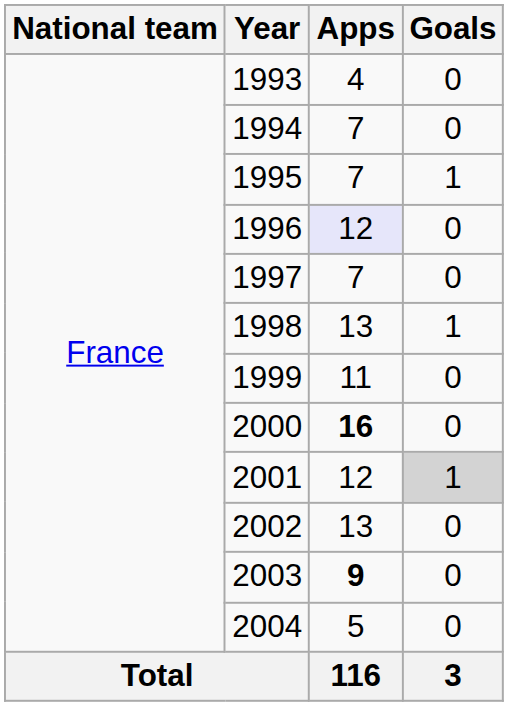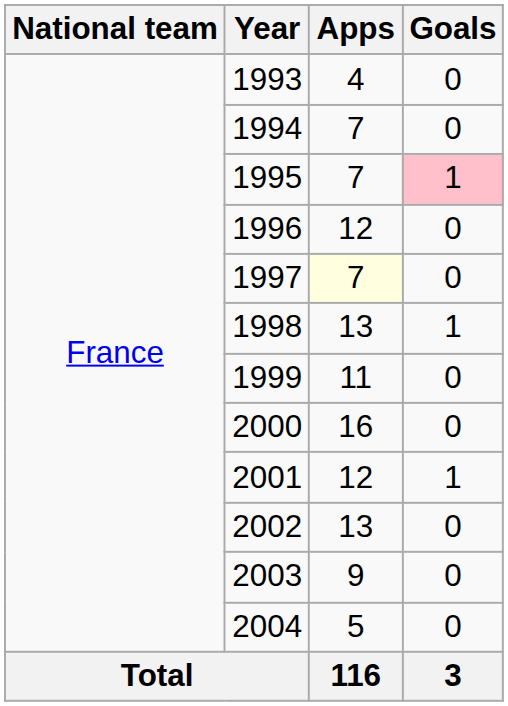(453, 178) no background -> (453, 178) pink background
(356, 228) lavender background -> (356, 228) no background
(356, 278) no background -> (356, 278) lightyellow background
(356, 427) bold -> (356, 427) normal
(453, 476) lightgrey background -> (453, 476) no background
(356, 576) bold -> (356, 576) normal
